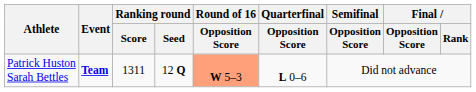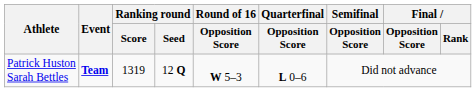(134, 70) 1311 -> (134, 70) 1319
(226, 77) lightsalmon background -> (226, 77) no background
